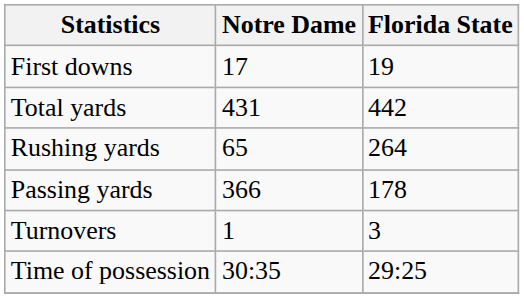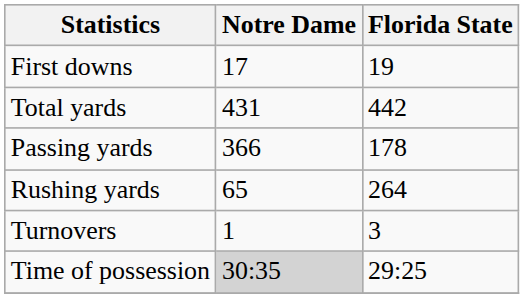rows swapped: (85, 148) <-> (82, 189)
(251, 271) no background -> (251, 271) lightgrey background
